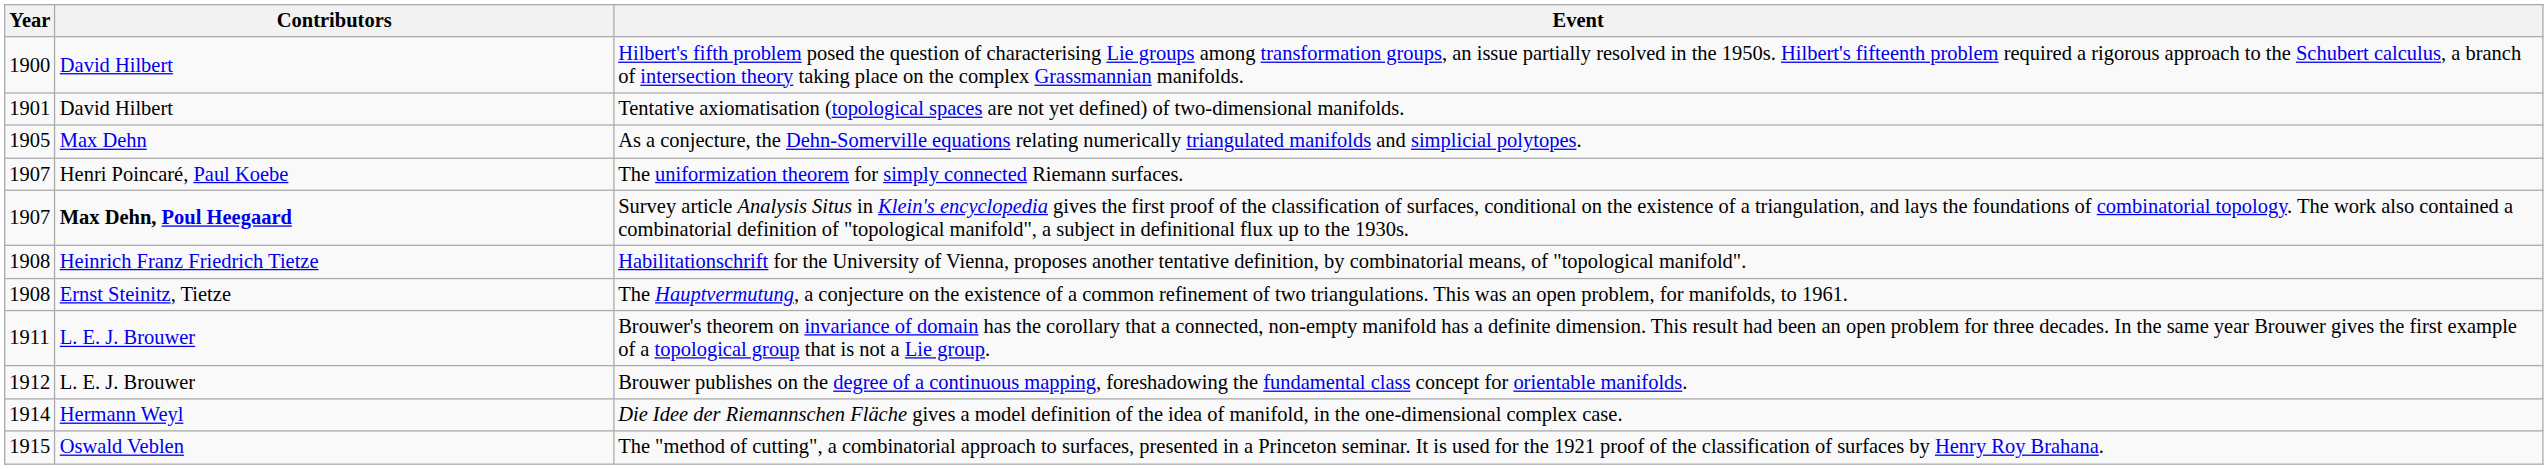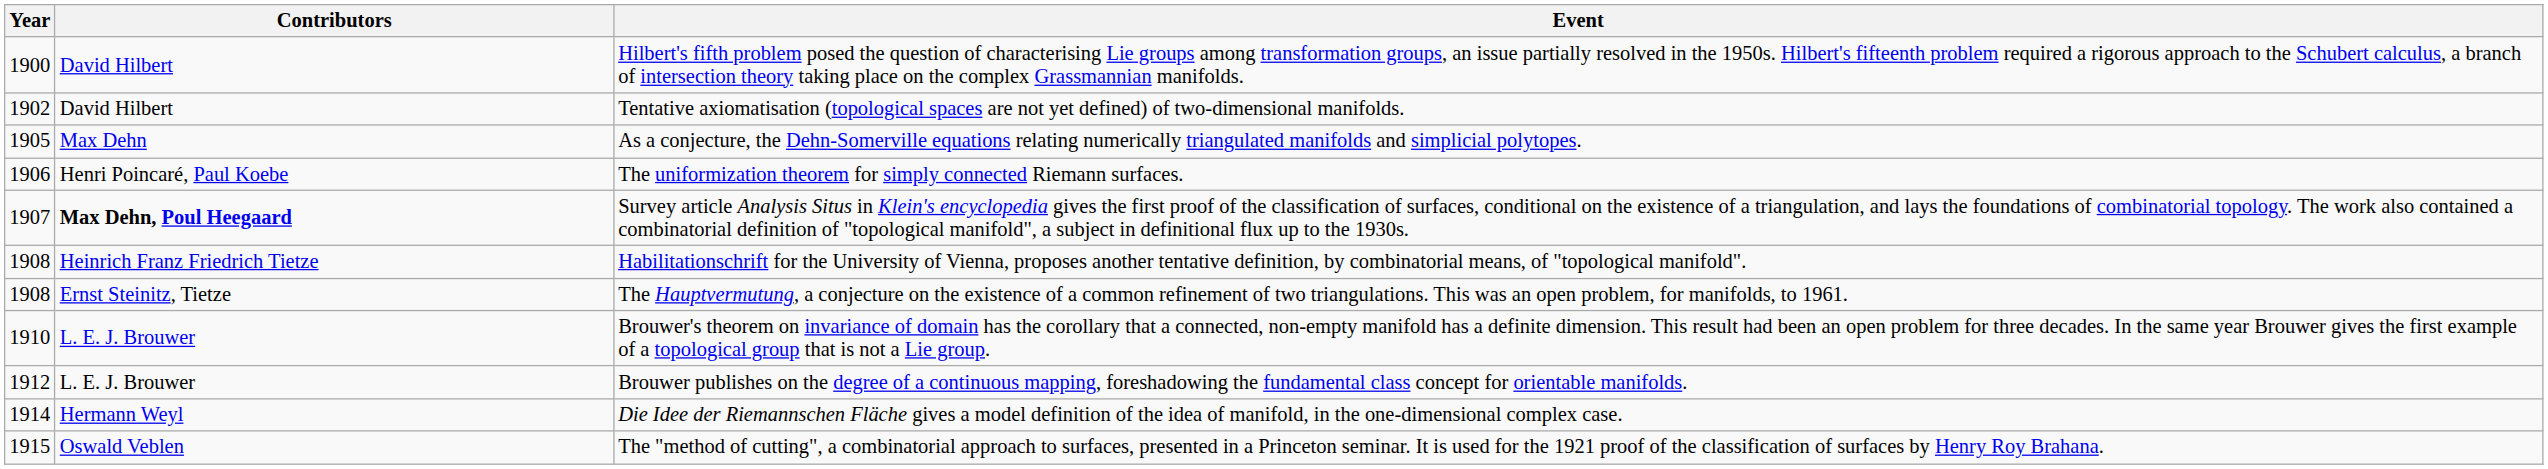(30, 108) 1901 -> (30, 108) 1902
(30, 173) 1907 -> (30, 173) 1906
(29, 338) 1911 -> (30, 338) 1910
